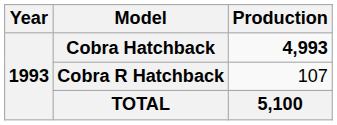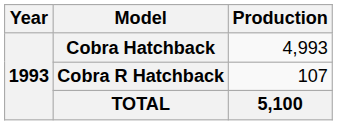(305, 47) bold -> (305, 47) normal
